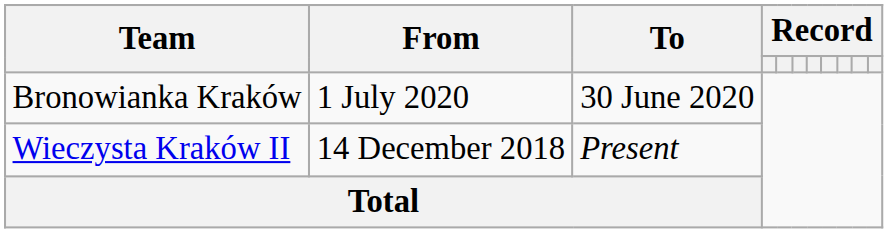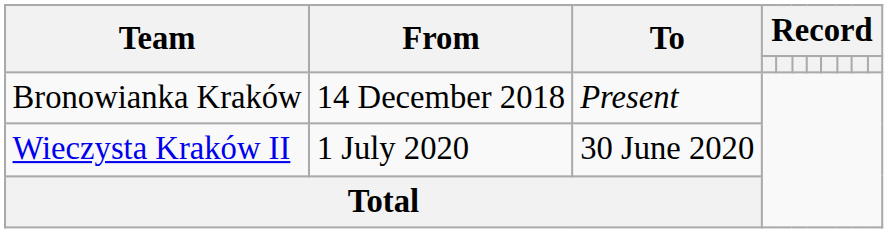(393, 97) 1 July 2020 -> (441, 97) 14 December 2018
(667, 97) 30 June 2020 -> (629, 97) Present
(441, 148) 14 December 2018 -> (393, 148) 1 July 2020
(629, 148) Present -> (667, 148) 30 June 2020
